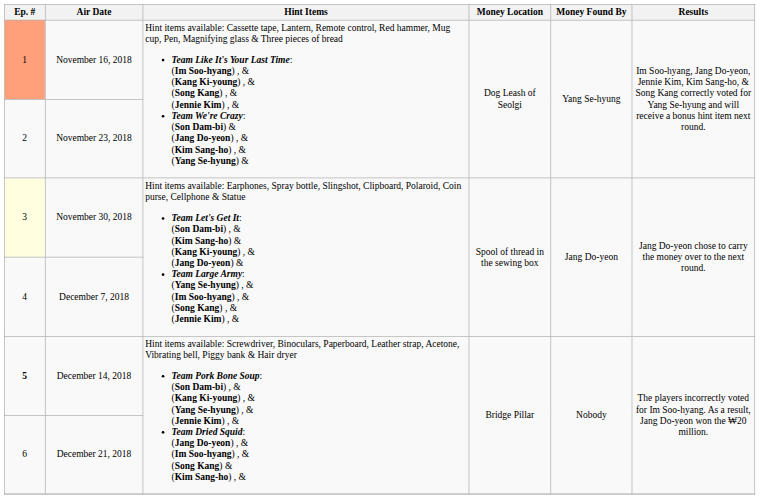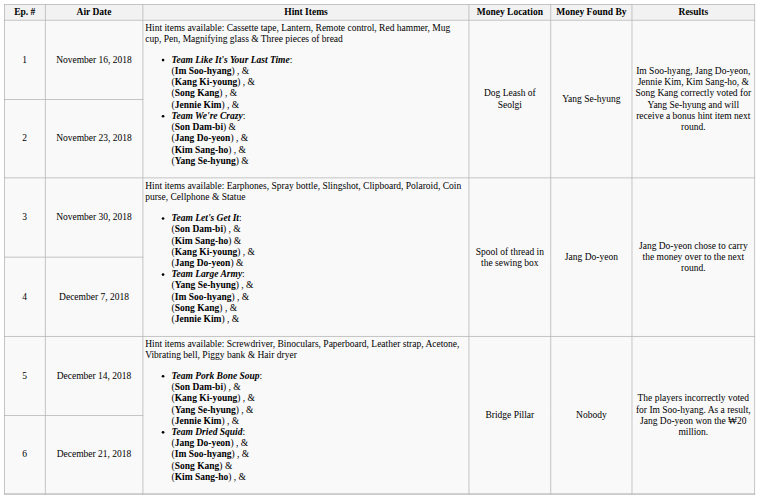(25, 60) lightsalmon background -> (25, 60) no background
(25, 218) lightyellow background -> (25, 218) no background
(25, 376) bold -> (25, 376) normal
